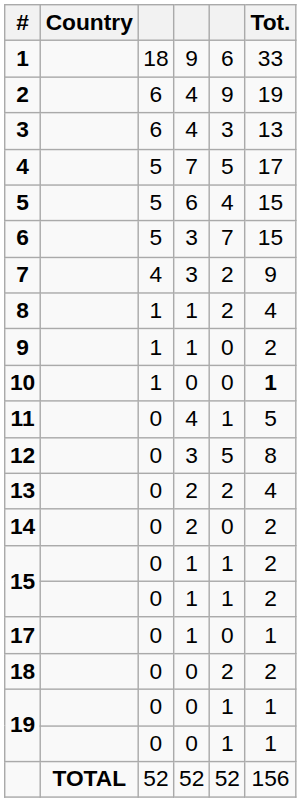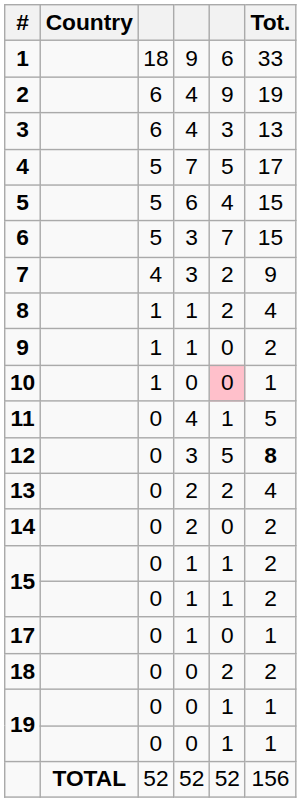(227, 382) no background -> (227, 382) pink background
(270, 382) bold -> (270, 382) normal
(270, 454) normal -> (270, 454) bold
